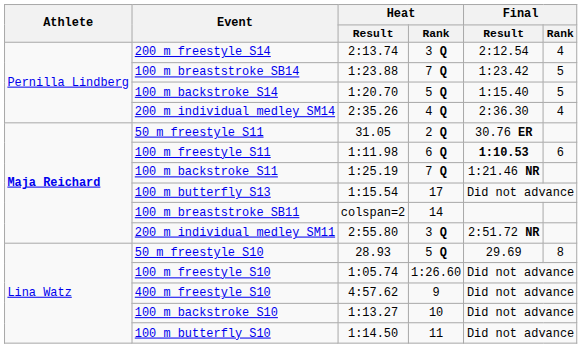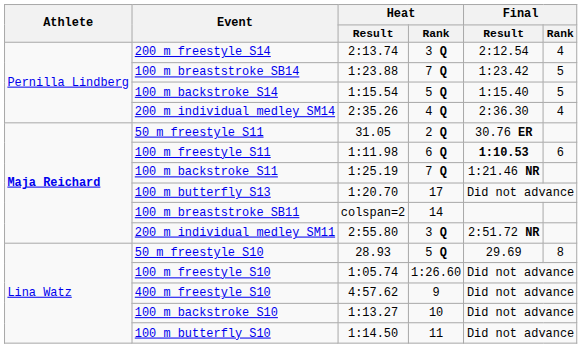(373, 92) 1:20.70 -> (373, 92) 1:15.54
(373, 192) 1:15.54 -> (373, 192) 1:20.70
